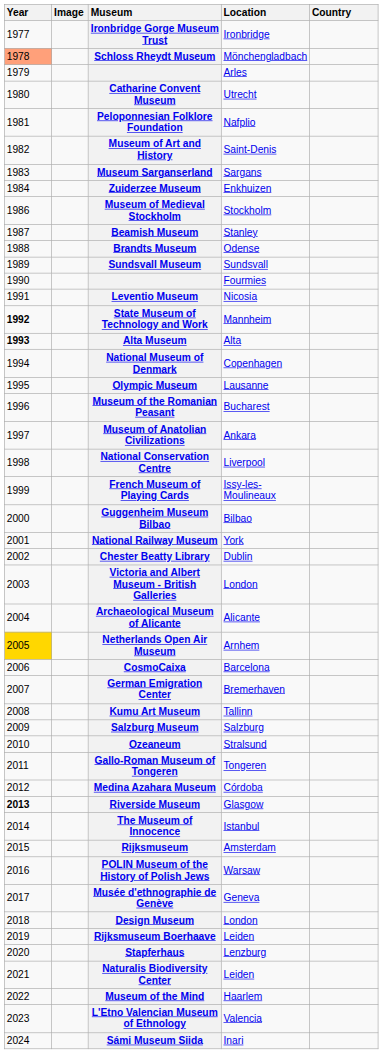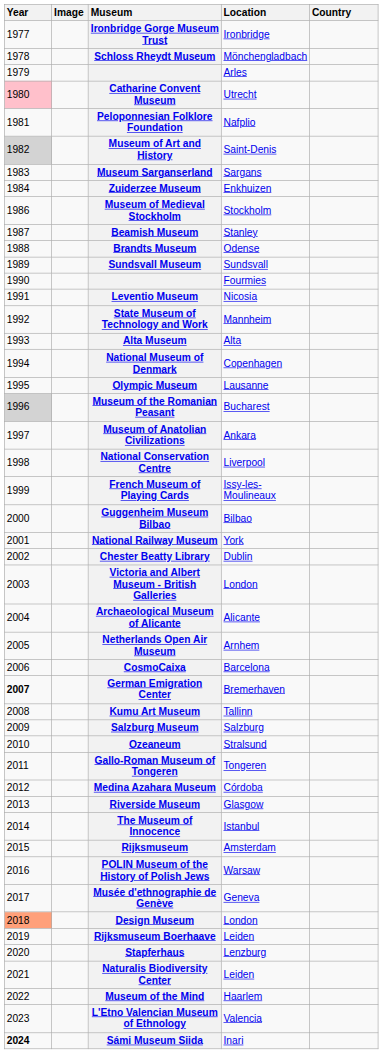(18, 56) lightsalmon background -> (18, 56) no background
(18, 94) no background -> (18, 94) pink background
(18, 150) no background -> (18, 150) lightgrey background
(18, 319) bold -> (18, 319) normal
(18, 341) bold -> (18, 341) normal
(18, 407) no background -> (18, 407) lightgrey background
(18, 645) gold background -> (18, 645) no background
(18, 689) normal -> (18, 689) bold
(18, 804) bold -> (18, 804) normal
(18, 920) no background -> (18, 920) lightsalmon background
(18, 1040) normal -> (18, 1040) bold
